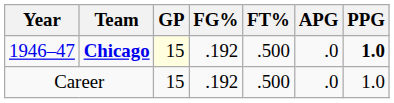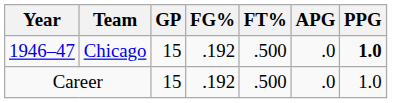(117, 51) bold -> (115, 51) normal
(175, 51) lightyellow background -> (172, 51) no background
